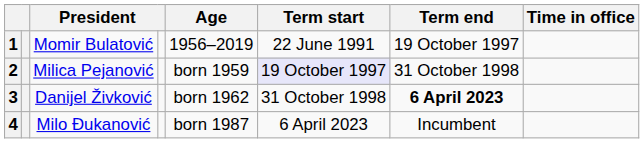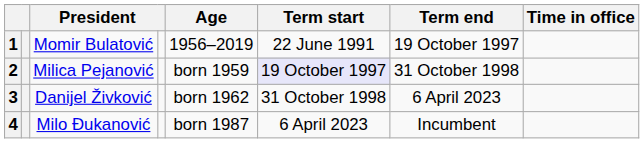(457, 97) bold -> (457, 97) normal
